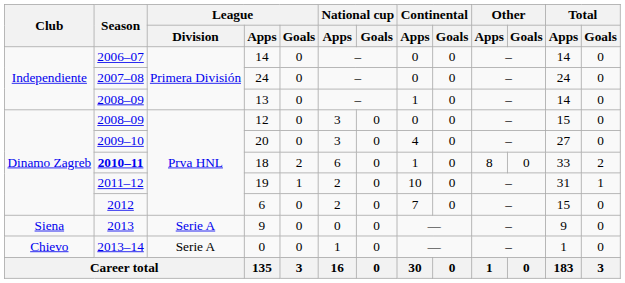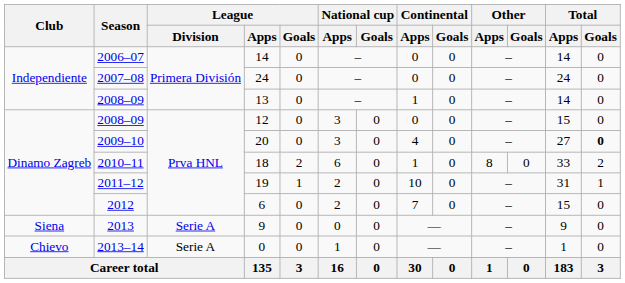(601, 141) normal -> (601, 141) bold
(121, 162) bold -> (121, 162) normal
